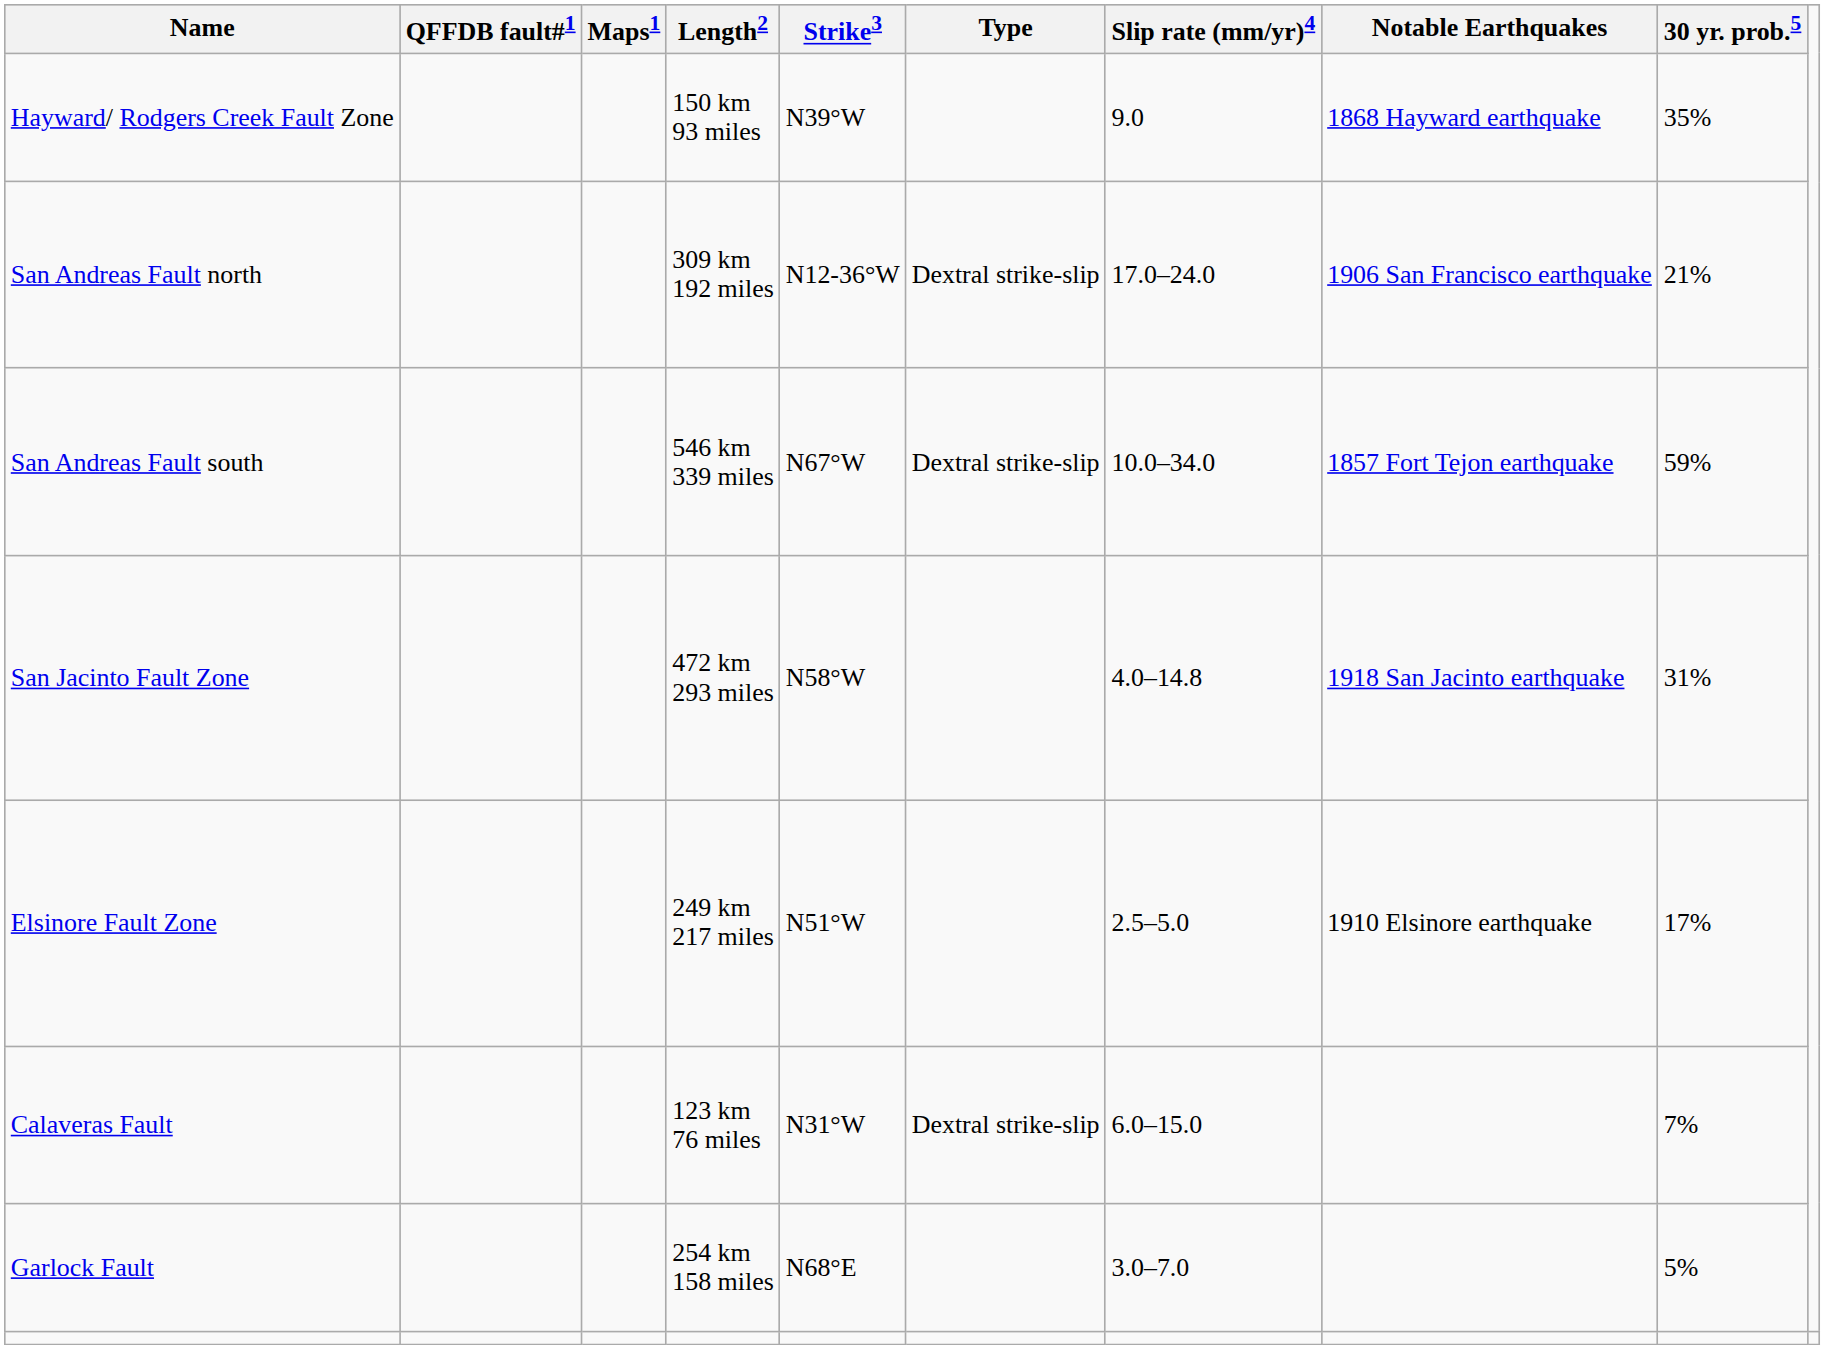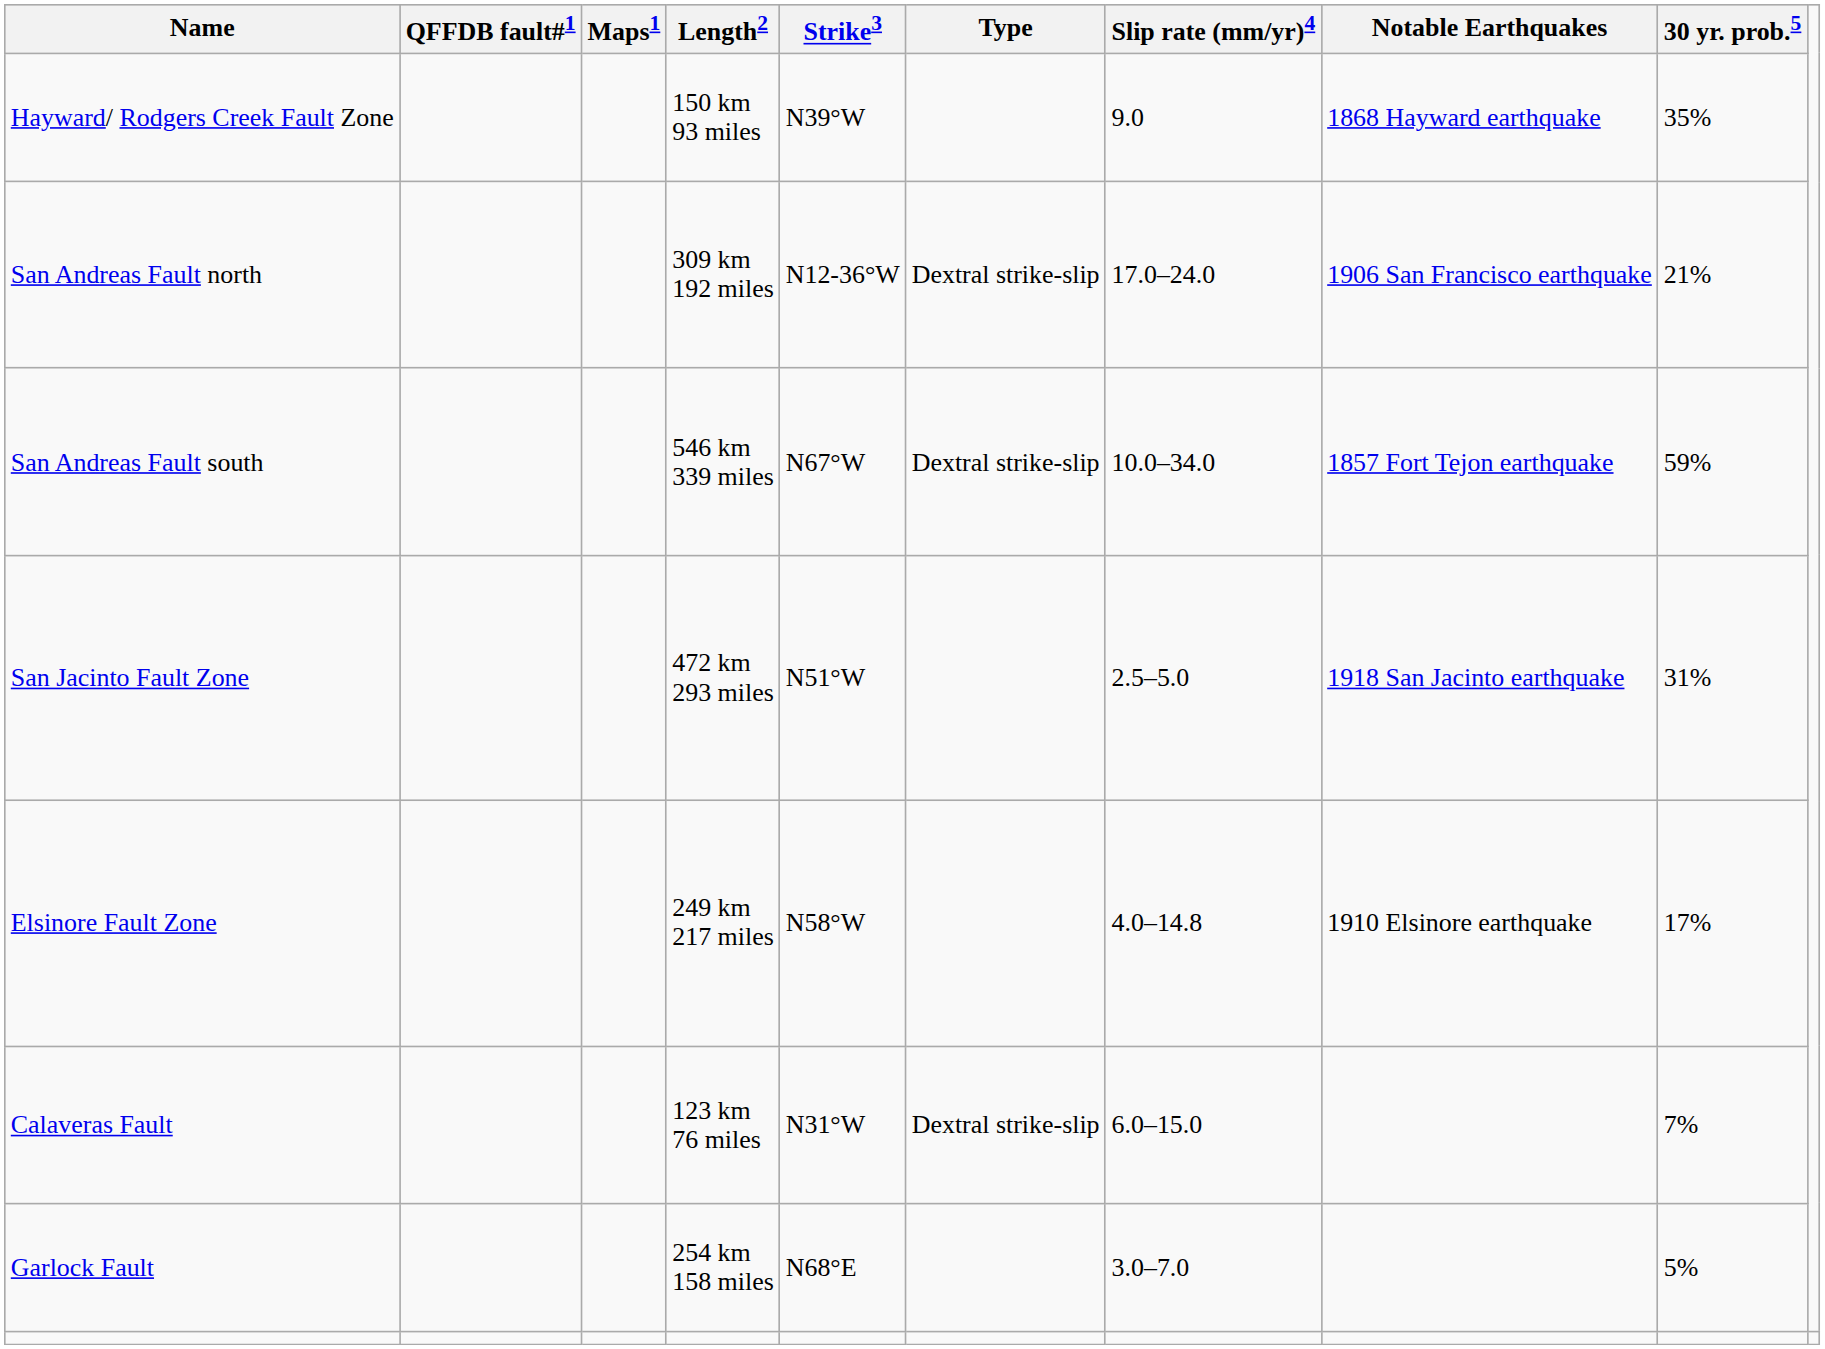(825, 677) N58°W -> (825, 677) N51°W
(1157, 677) 4.0–14.8 -> (1150, 677) 2.5–5.0
(825, 922) N51°W -> (825, 922) N58°W
(1150, 922) 2.5–5.0 -> (1157, 922) 4.0–14.8
